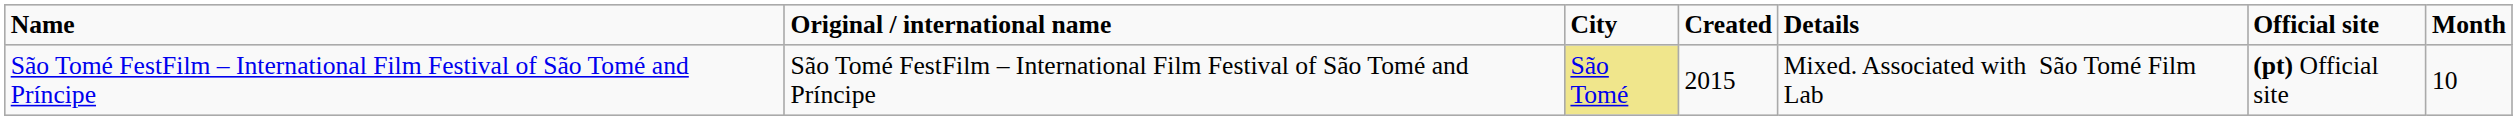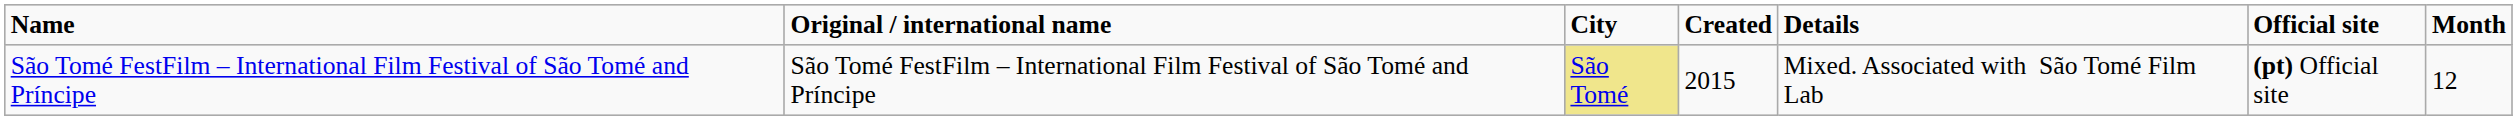(2445, 79) 10 -> (2445, 79) 12
